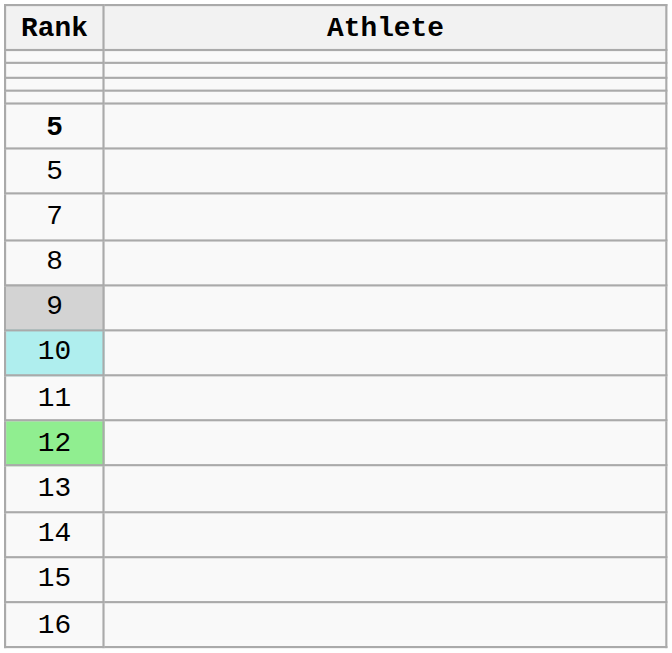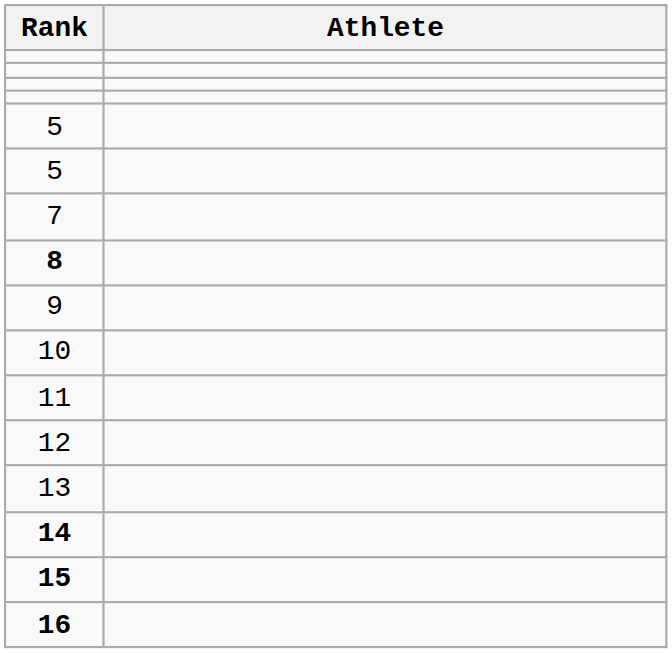(54, 126) bold -> (54, 126) normal
(54, 262) normal -> (54, 262) bold
(54, 307) lightgrey background -> (54, 307) no background
(54, 353) paleturquoise background -> (54, 353) no background
(54, 443) lightgreen background -> (54, 443) no background
(54, 534) normal -> (54, 534) bold
(54, 579) normal -> (54, 579) bold
(54, 625) normal -> (54, 625) bold
